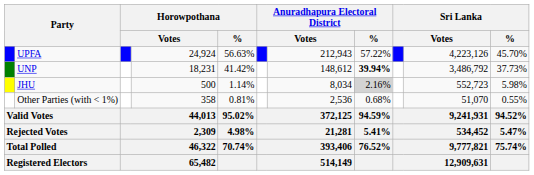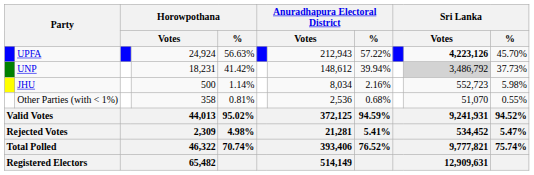(469, 54) normal -> (469, 54) bold
(375, 69) bold -> (376, 69) normal
(469, 69) no background -> (469, 69) lightgrey background
(378, 85) lightgrey background -> (378, 85) no background
